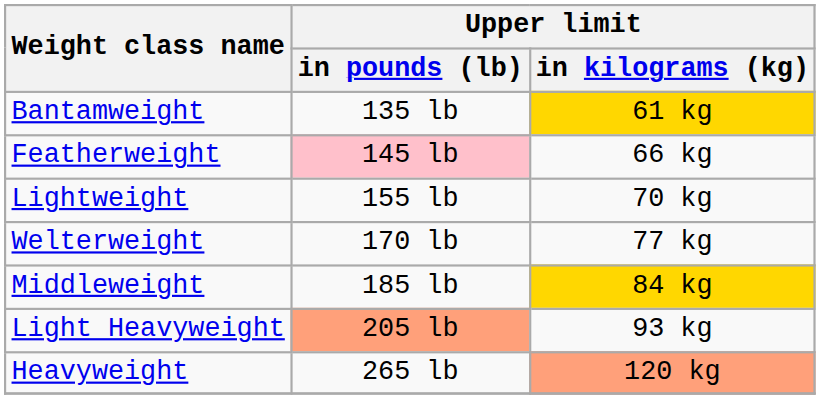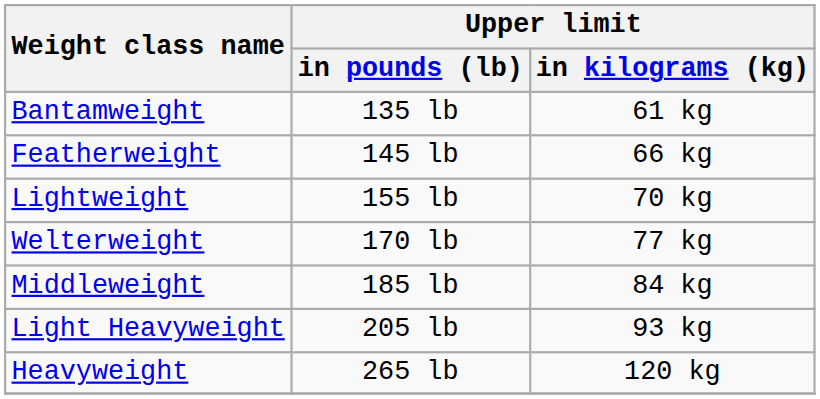(672, 114) gold background -> (672, 114) no background
(410, 157) pink background -> (410, 157) no background
(672, 287) gold background -> (672, 287) no background
(410, 330) lightsalmon background -> (410, 330) no background
(672, 373) lightsalmon background -> (672, 373) no background
